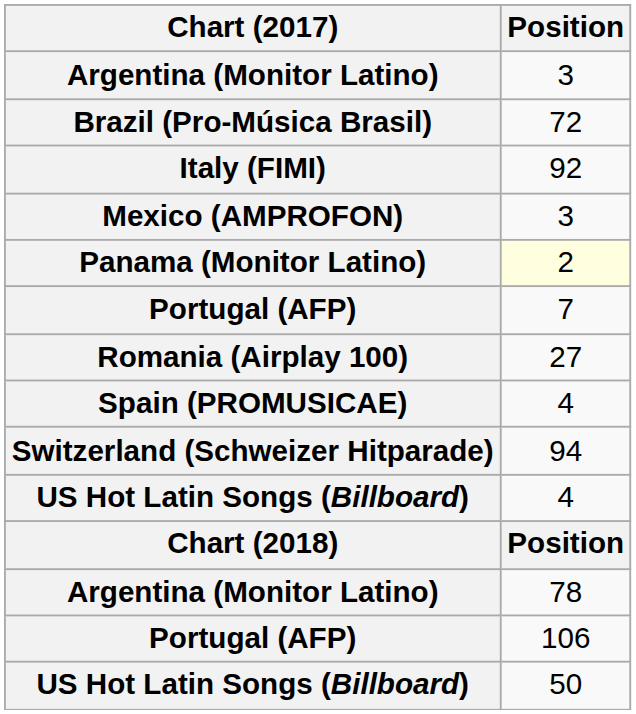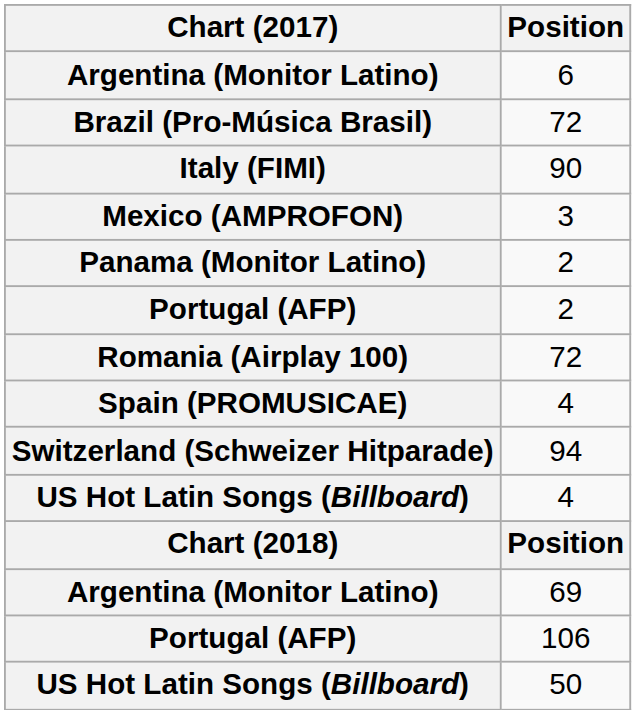(566, 74) 3 -> (566, 74) 6
(566, 168) 92 -> (566, 168) 90
(566, 262) lightyellow background -> (566, 262) no background
(566, 309) 7 -> (566, 309) 2
(566, 356) 27 -> (566, 356) 72
(566, 591) 78 -> (566, 591) 69
